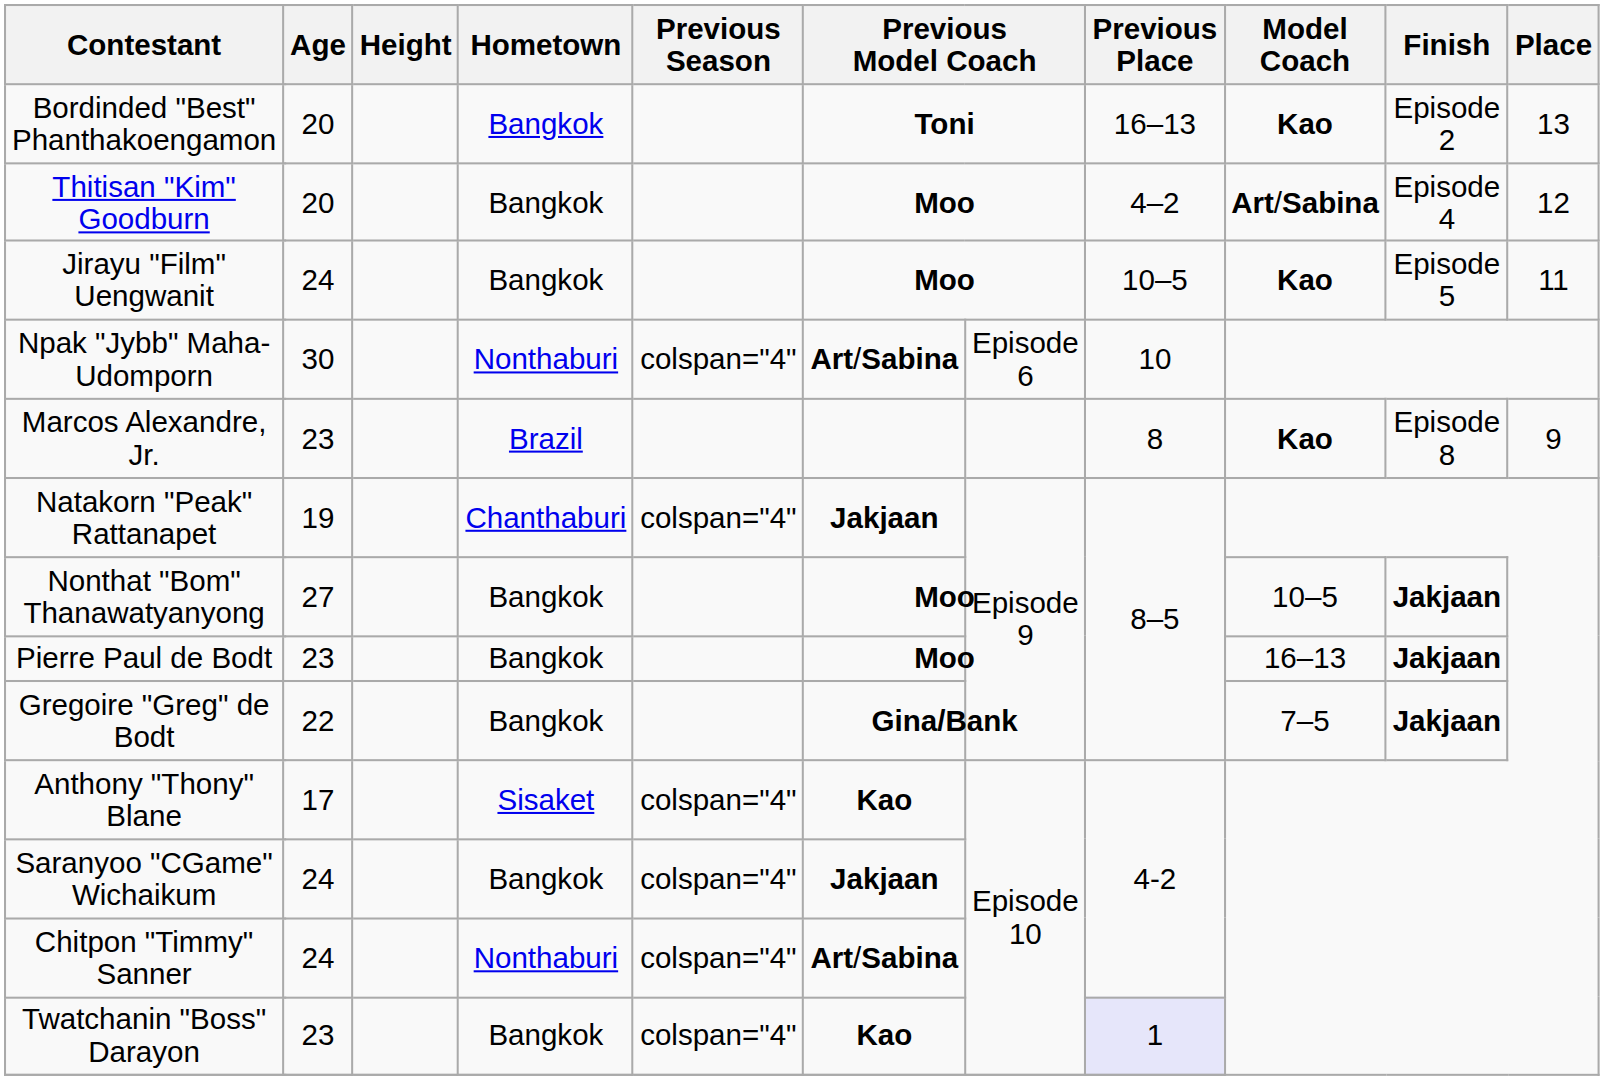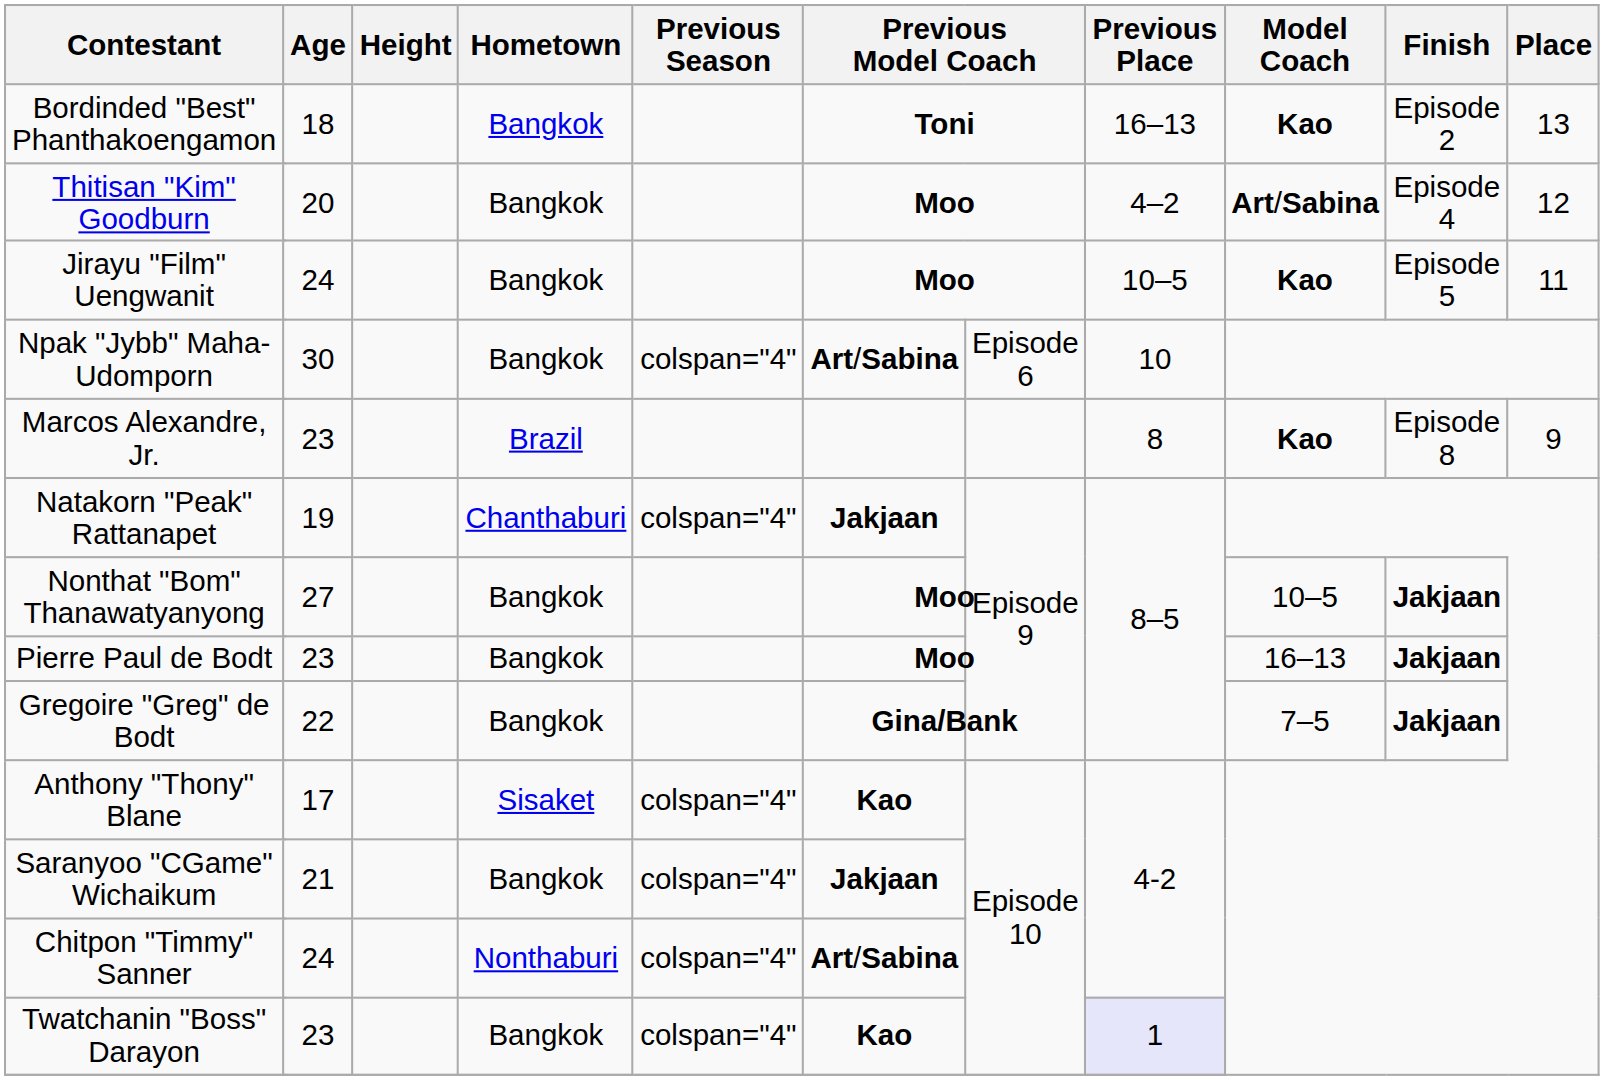(318, 123) 20 -> (318, 123) 18
(546, 359) Nonthaburi -> (546, 359) Bangkok
(318, 878) 24 -> (318, 878) 21
